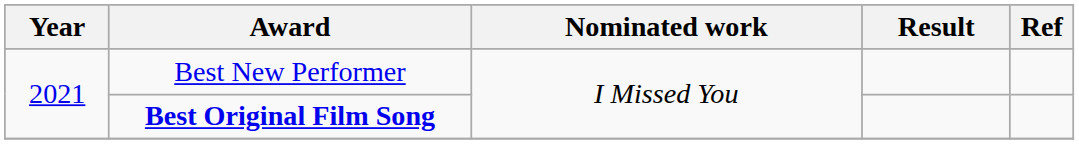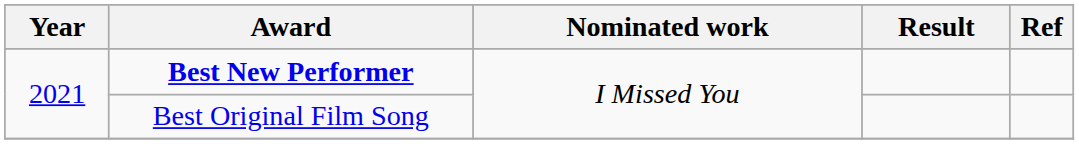(290, 71) normal -> (291, 71) bold
(290, 116) bold -> (291, 116) normal
